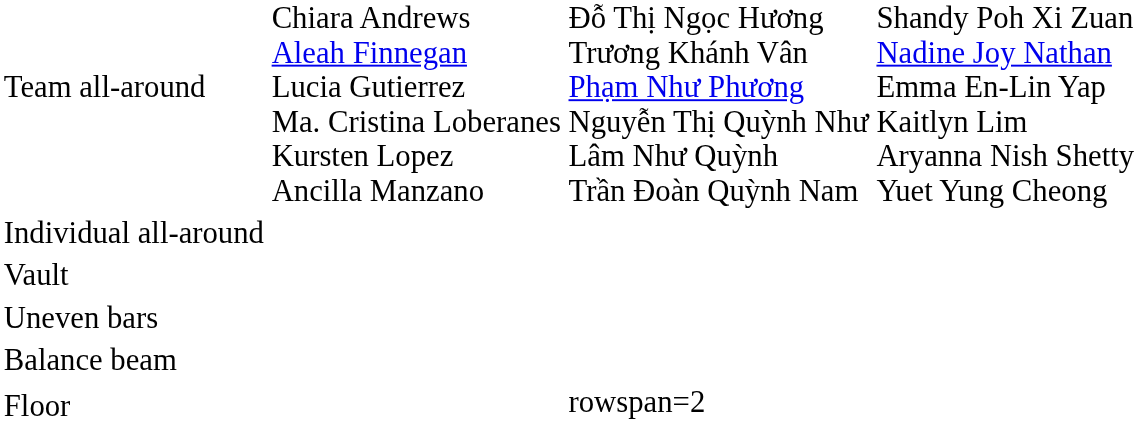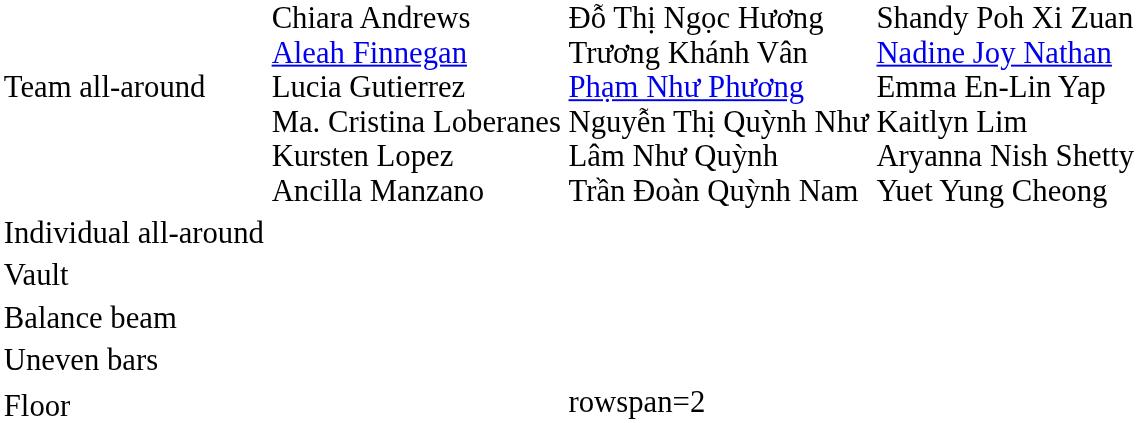rows swapped: (81, 317) <-> (90, 359)
